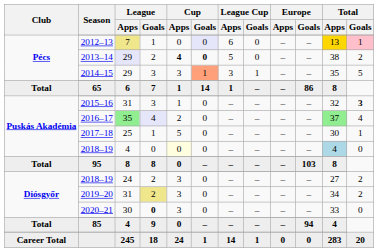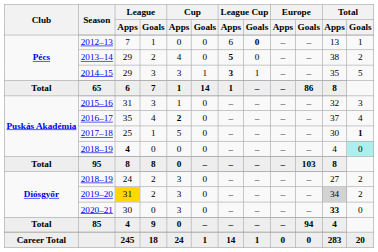(127, 42) khaki background -> (127, 42) no background
(205, 42) lavender background -> (205, 42) no background
(257, 42) normal -> (257, 42) bold
(335, 42) gold background -> (335, 42) no background
(360, 42) pink background -> (360, 42) no background
(127, 58) lavender background -> (127, 58) no background
(179, 58) bold -> (179, 58) normal
(205, 58) bold -> (205, 58) normal
(231, 58) normal -> (231, 58) bold
(205, 73) lightsalmon background -> (205, 73) no background
(231, 73) normal -> (231, 73) bold
(360, 103) bold -> (360, 103) normal
(127, 118) lightgreen background -> (127, 118) no background
(153, 118) lavender background -> (153, 118) no background
(179, 118) normal -> (179, 118) bold
(335, 118) lightgreen background -> (335, 118) no background
(360, 134) normal -> (360, 134) bold
(127, 149) normal -> (127, 149) bold
(179, 149) lightyellow background -> (179, 149) no background
(335, 149) lightblue background -> (335, 149) no background
(360, 149) no background -> (360, 149) paleturquoise background
(127, 194) no background -> (127, 194) gold background
(153, 194) khaki background -> (153, 194) no background
(335, 194) no background -> (335, 194) lightgrey background
(153, 210) bold -> (153, 210) normal
(335, 210) normal -> (335, 210) bold
